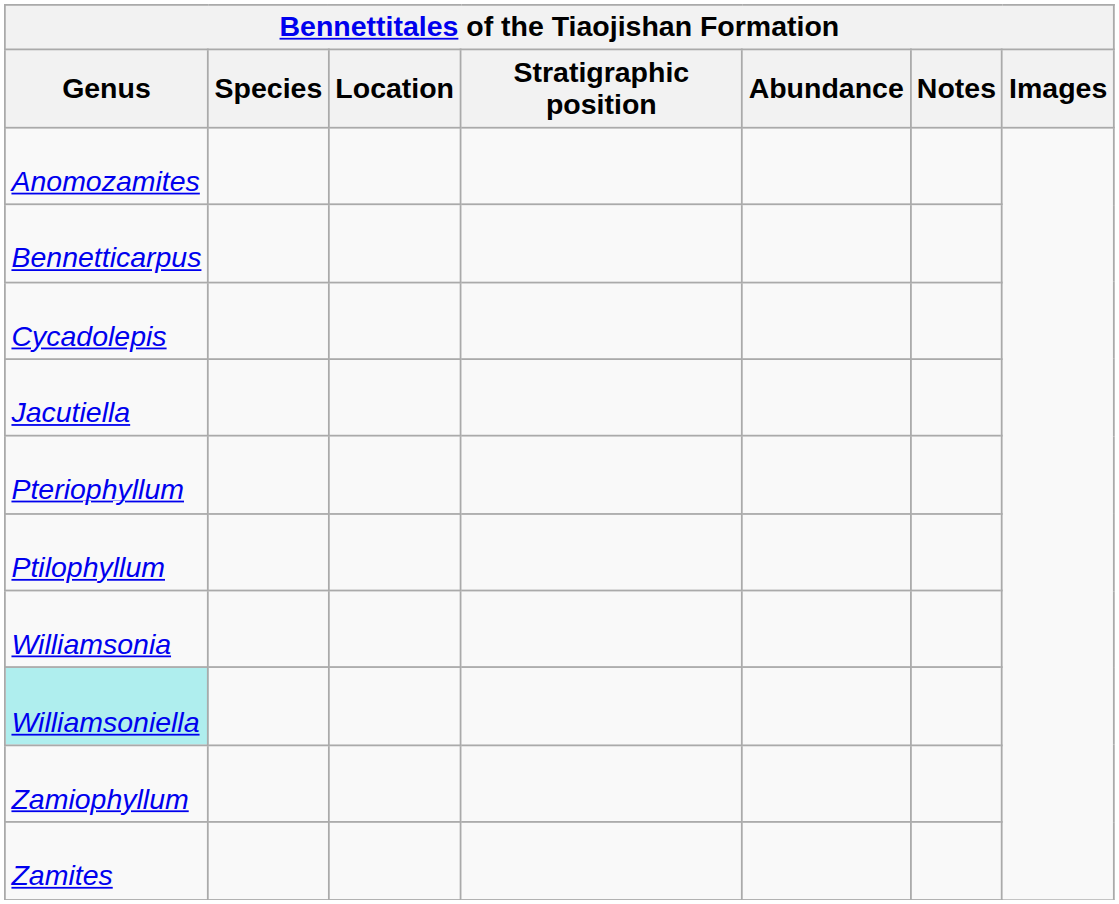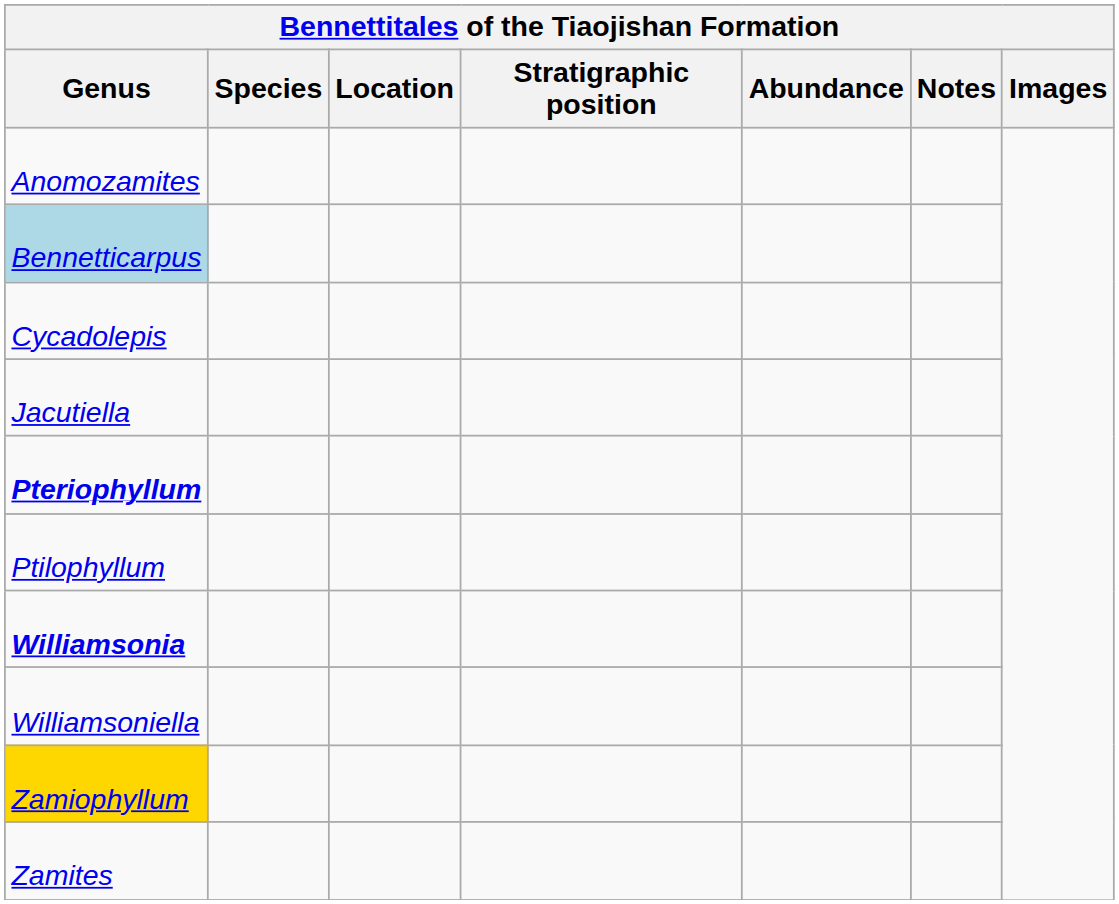(106, 258) no background -> (106, 258) lightblue background
(98, 490) normal -> (106, 490) bold
(91, 644) normal -> (98, 644) bold
(106, 721) paleturquoise background -> (106, 721) no background
(100, 799) no background -> (100, 799) gold background
